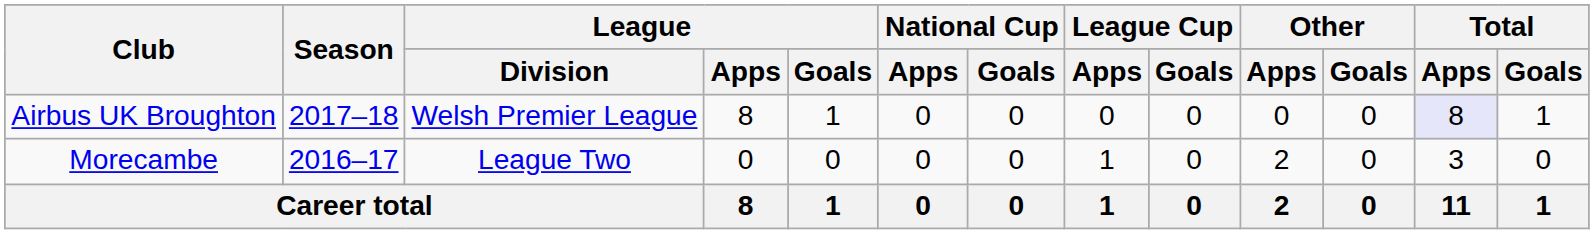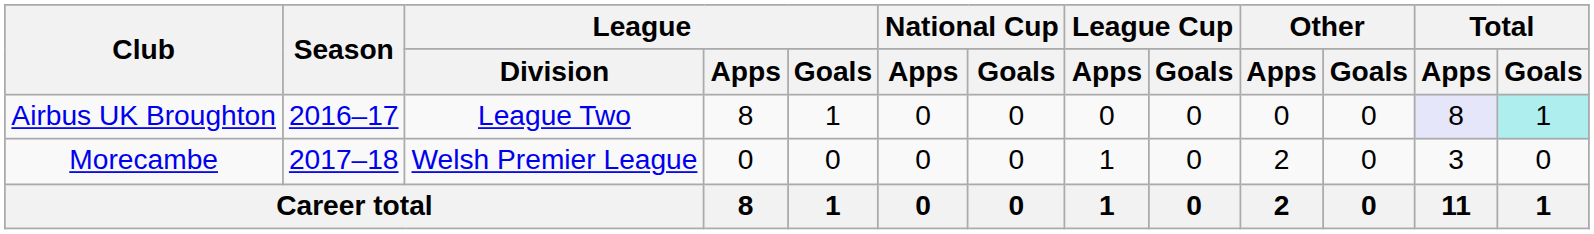(344, 116) 2017–18 -> (344, 116) 2016–17
(554, 116) Welsh Premier League -> (554, 116) League Two
(1543, 116) no background -> (1543, 116) paleturquoise background
(344, 160) 2016–17 -> (344, 160) 2017–18
(554, 160) League Two -> (554, 160) Welsh Premier League
